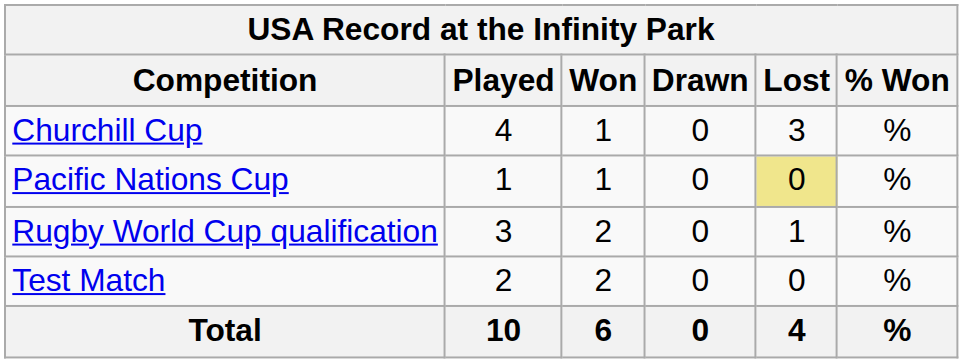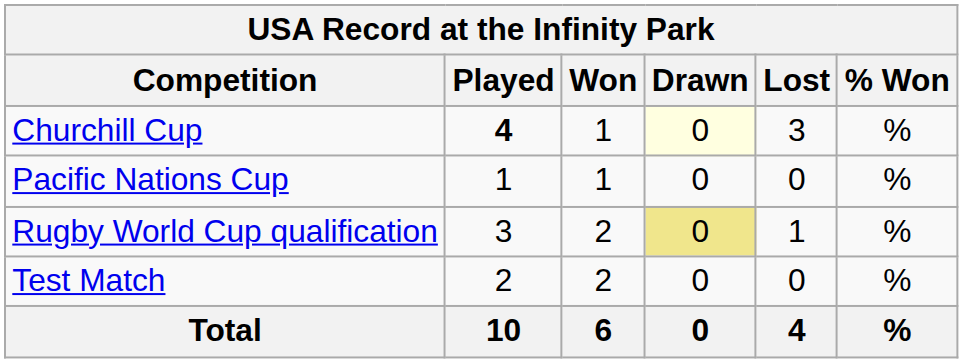(504, 130) normal -> (504, 130) bold
(700, 130) no background -> (700, 130) lightyellow background
(797, 180) khaki background -> (797, 180) no background
(700, 230) no background -> (700, 230) khaki background
